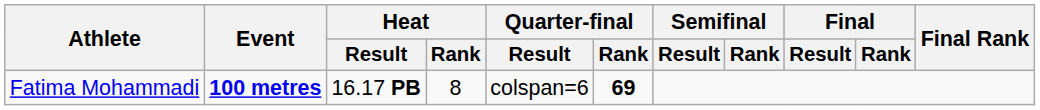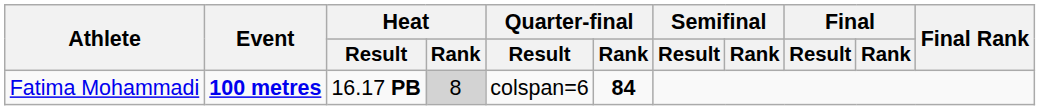(456, 88) no background -> (456, 88) lightgrey background
(623, 88) 69 -> (623, 88) 84
